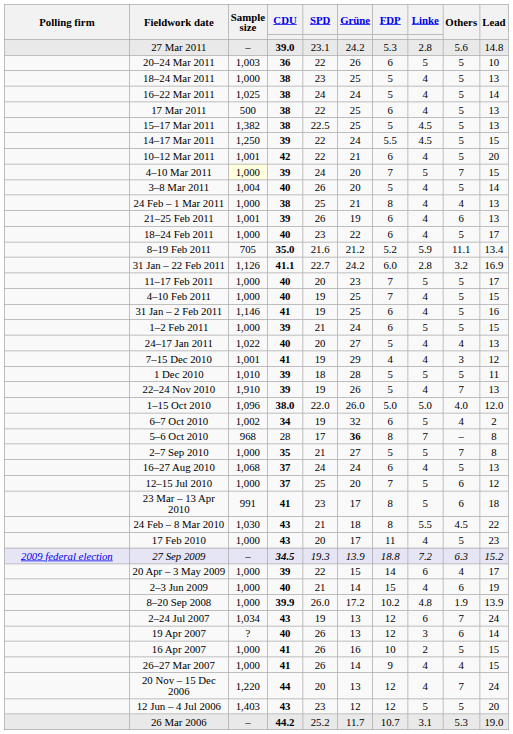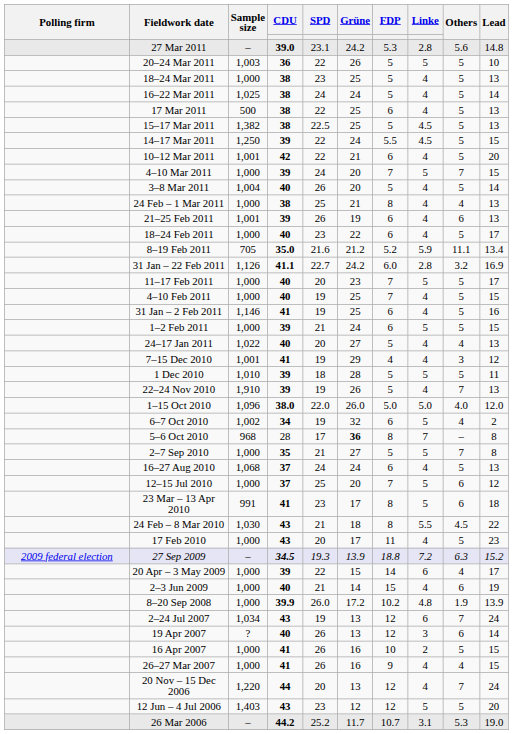(390, 63) 6 -> (390, 63) 5
(248, 172) lightyellow background -> (248, 172) no background
(355, 665) 14 -> (355, 665) 16
